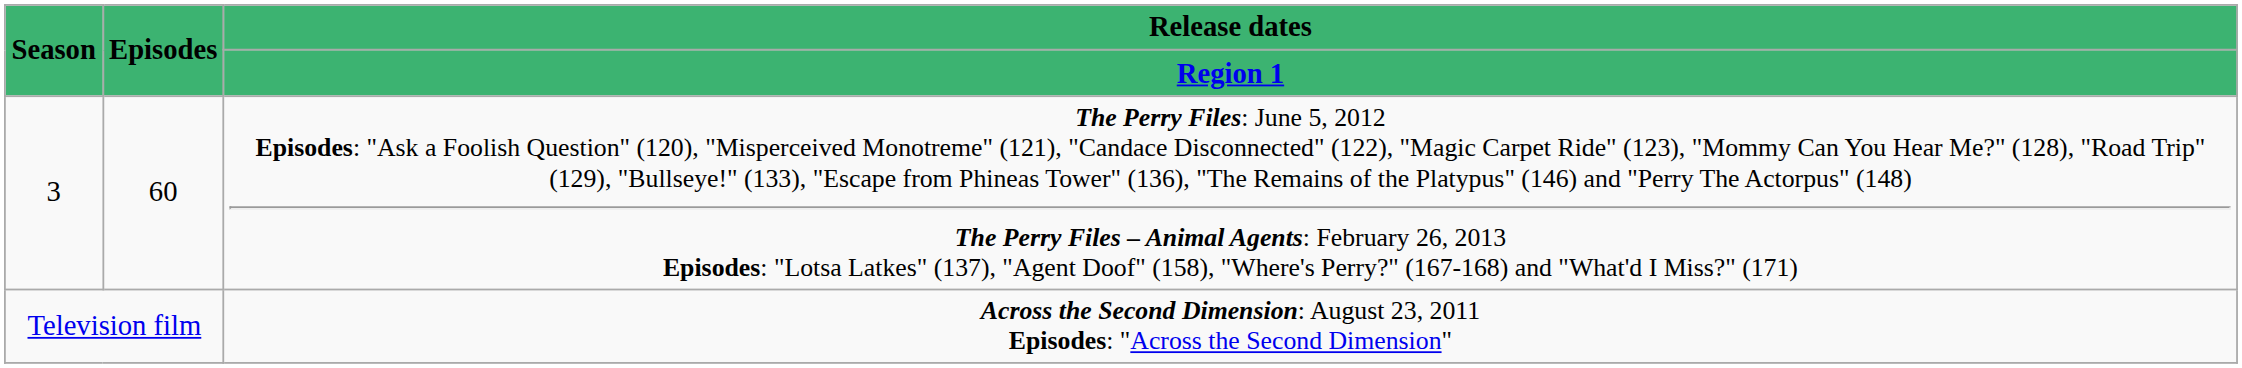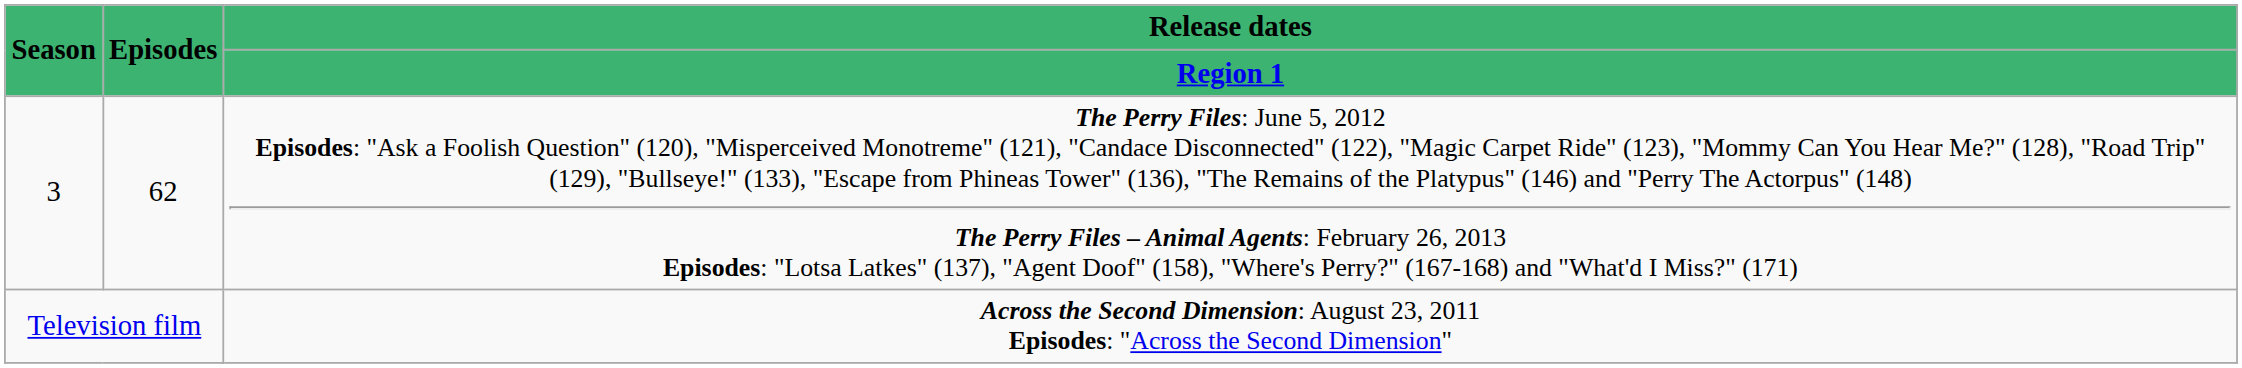(163, 192) 60 -> (163, 192) 62
